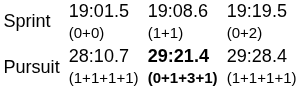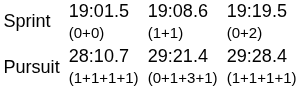(183, 66) bold -> (183, 66) normal
